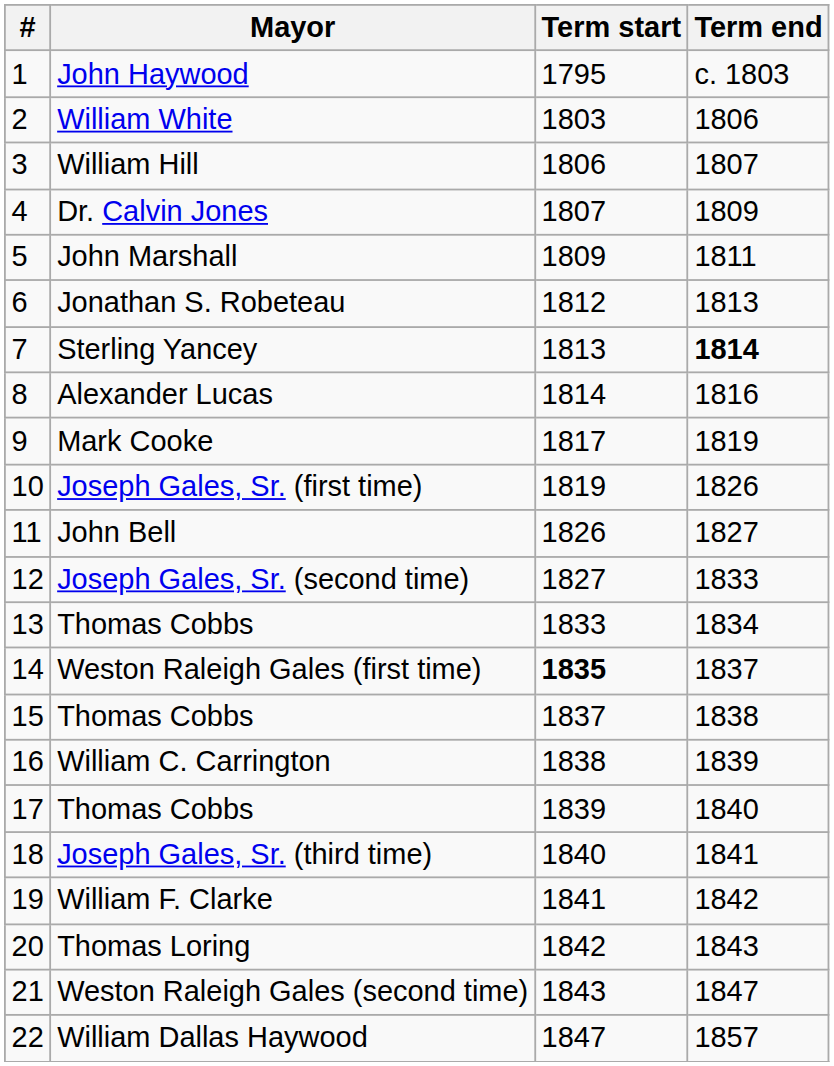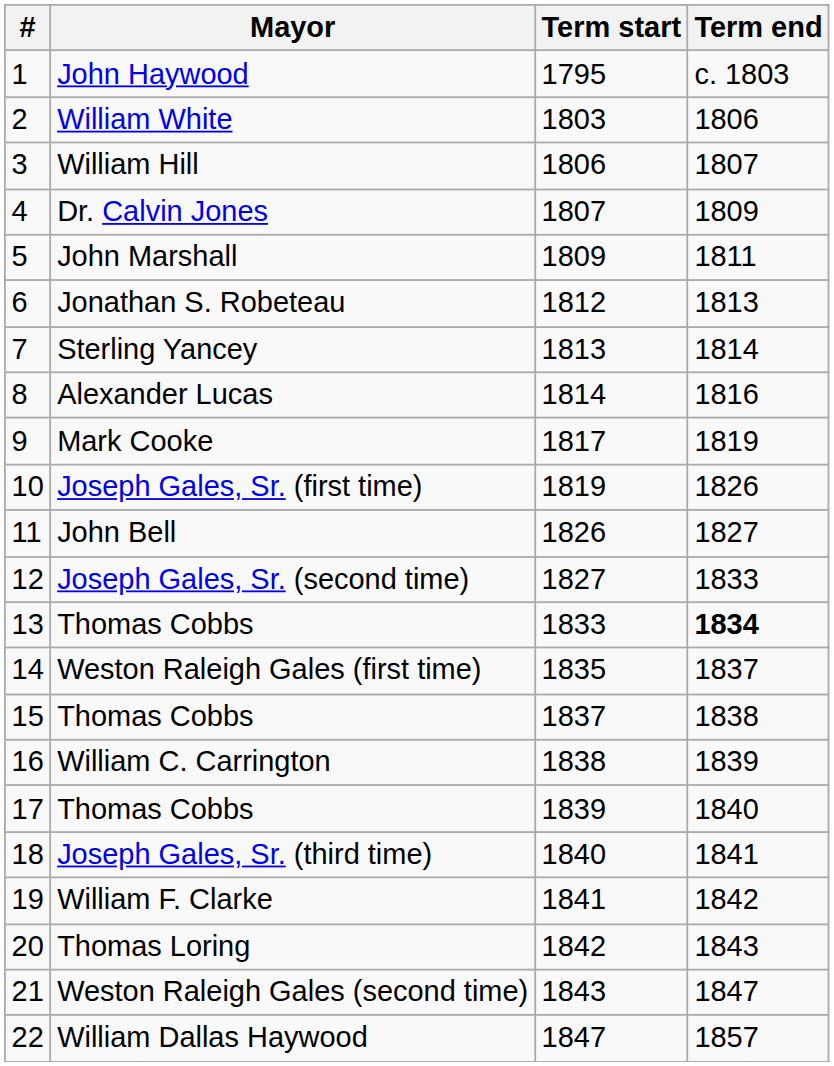(727, 348) bold -> (727, 348) normal
(727, 624) normal -> (727, 624) bold
(574, 670) bold -> (574, 670) normal
